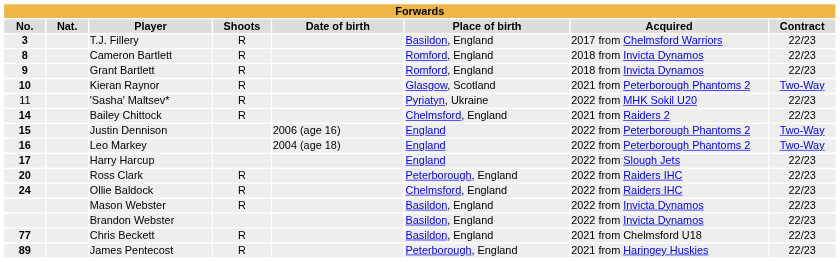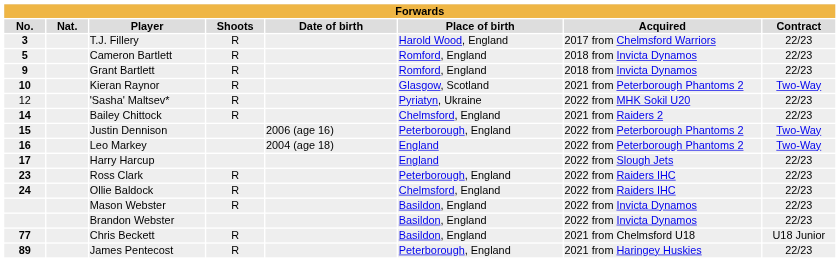(449, 41) Basildon, England -> (453, 41) Harold Wood, England
(25, 56) 8 -> (25, 56) 5
(25, 101) 11 -> (25, 101) 12
(426, 131) England -> (455, 131) Peterborough, England
(25, 175) 20 -> (25, 175) 23
(802, 235) 22/23 -> (799, 235) U18 Junior
